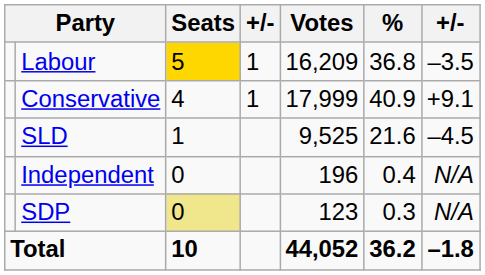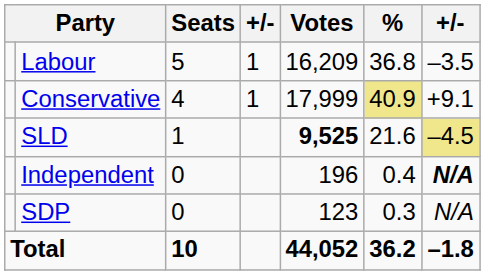(178, 61) gold background -> (178, 61) no background
(393, 99) no background -> (393, 99) khaki background
(329, 136) normal -> (329, 136) bold
(451, 136) no background -> (451, 136) khaki background
(454, 174) normal -> (453, 174) bold
(178, 212) khaki background -> (178, 212) no background
